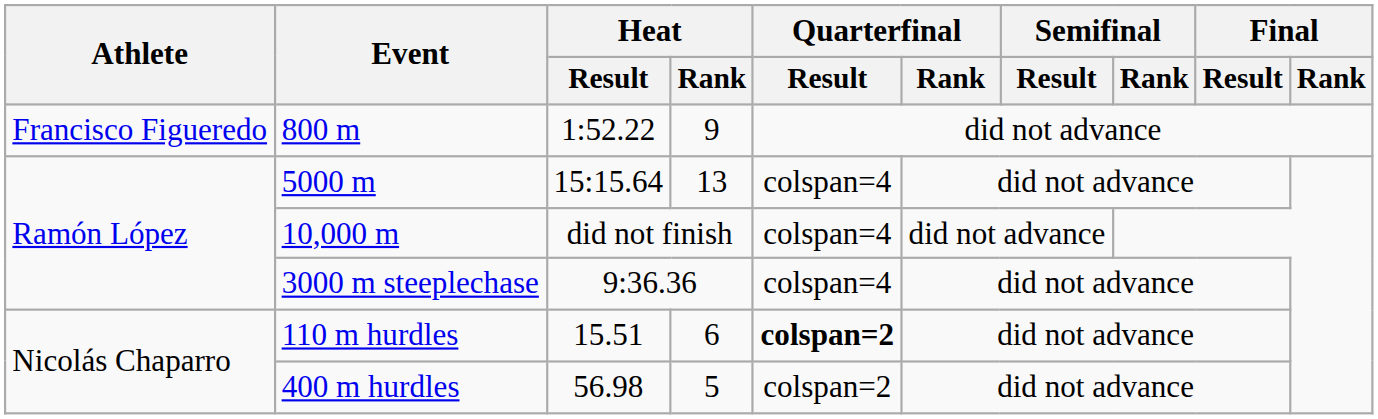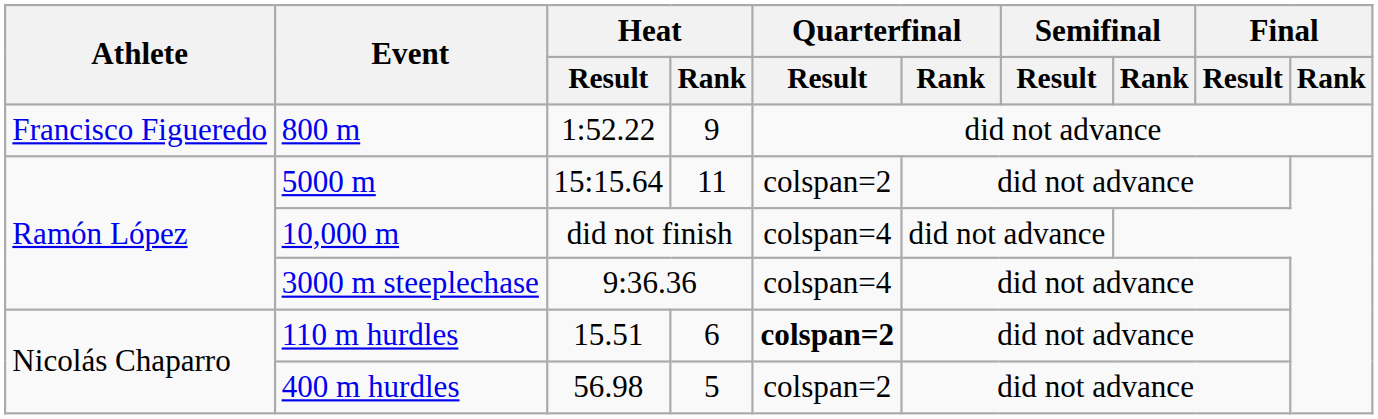(712, 181) 13 -> (712, 181) 11
(827, 181) colspan=4 -> (827, 181) colspan=2
